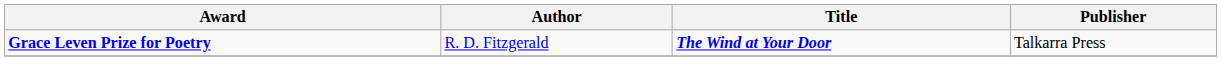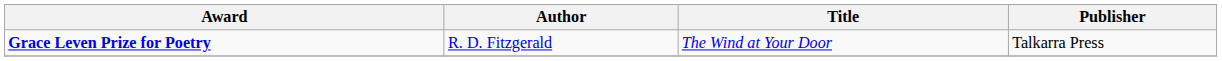(754, 42) bold -> (757, 42) normal
